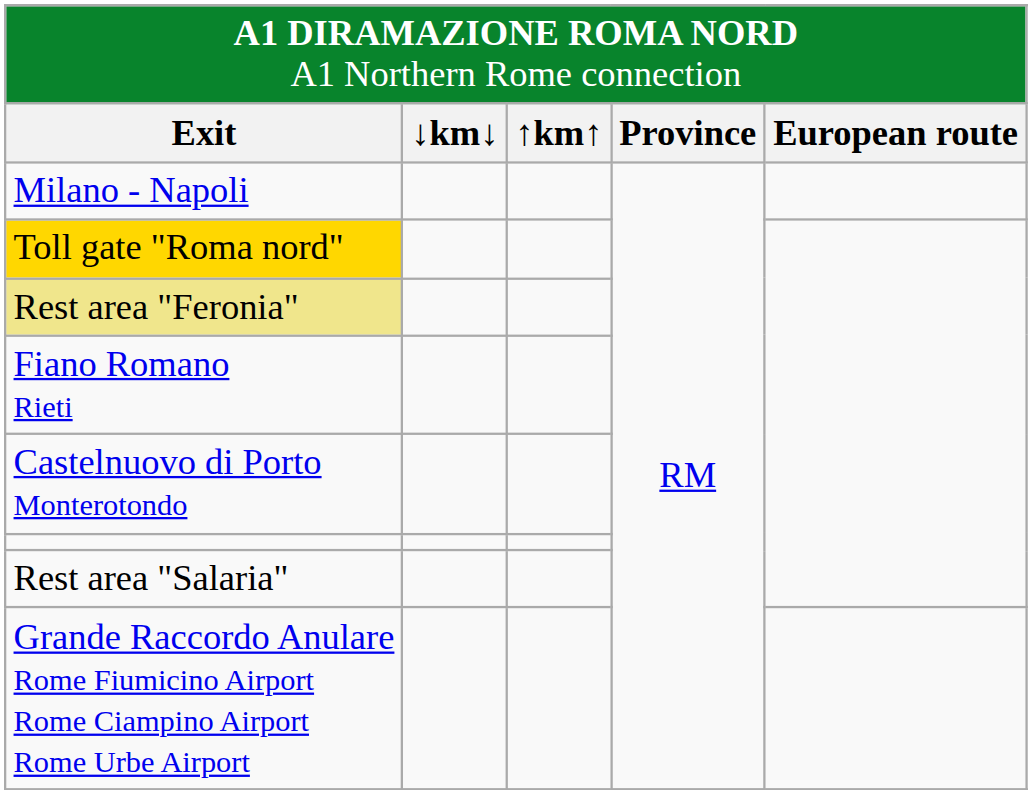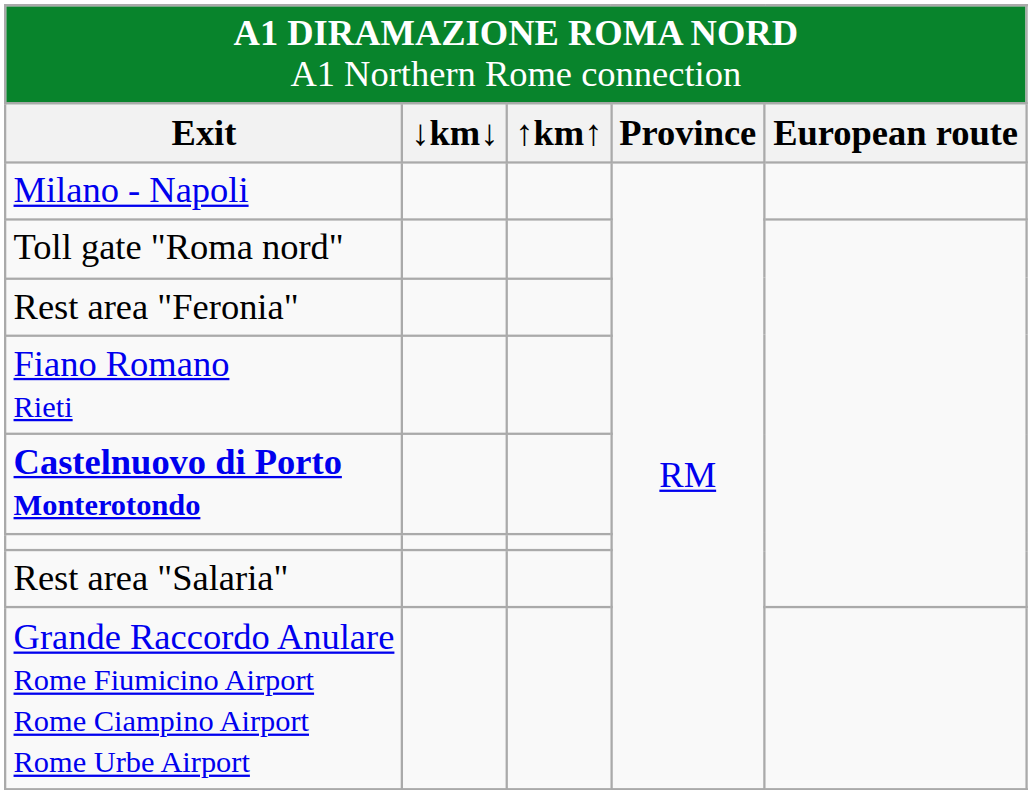(179, 248) gold background -> (179, 248) no background
(156, 305) khaki background -> (156, 305) no background
(168, 483) normal -> (178, 483) bold
